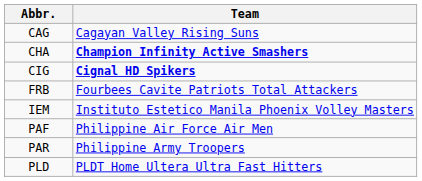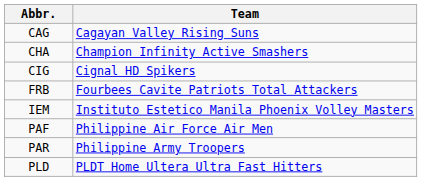(192, 52) bold -> (192, 52) normal
(136, 71) bold -> (136, 71) normal
